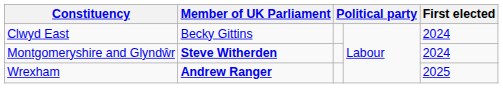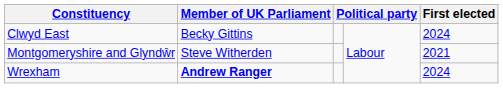(229, 53) bold -> (226, 53) normal
(436, 53) 2024 -> (436, 53) 2021
(436, 72) 2025 -> (436, 72) 2024
